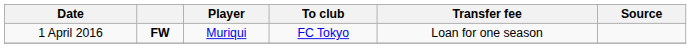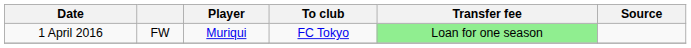(160, 33) bold -> (160, 33) normal
(487, 33) no background -> (487, 33) lightgreen background
